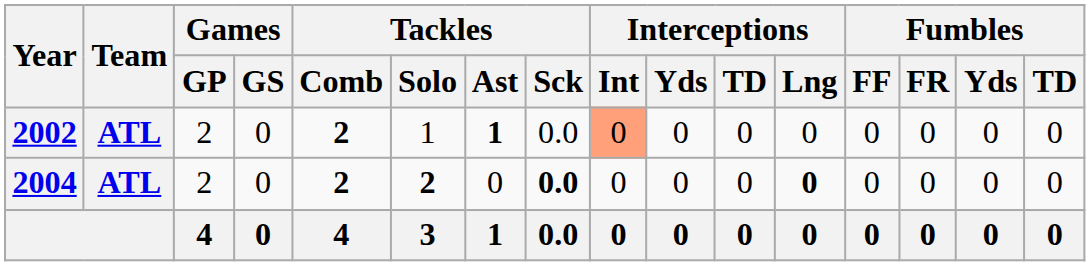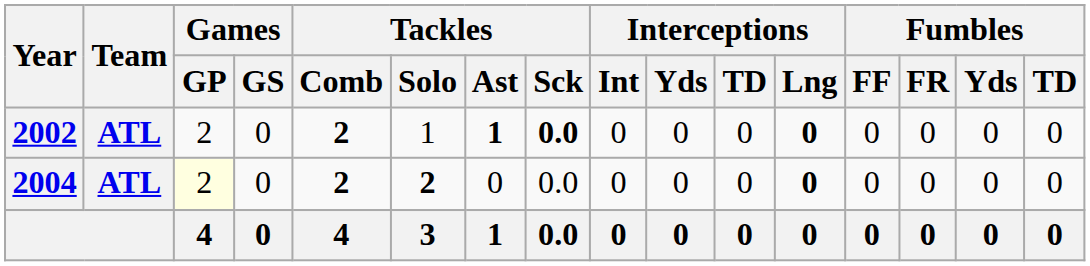(558, 132) normal -> (558, 132) bold
(619, 132) lightsalmon background -> (619, 132) no background
(810, 132) normal -> (810, 132) bold
(204, 183) no background -> (204, 183) lightyellow background
(558, 183) bold -> (558, 183) normal
